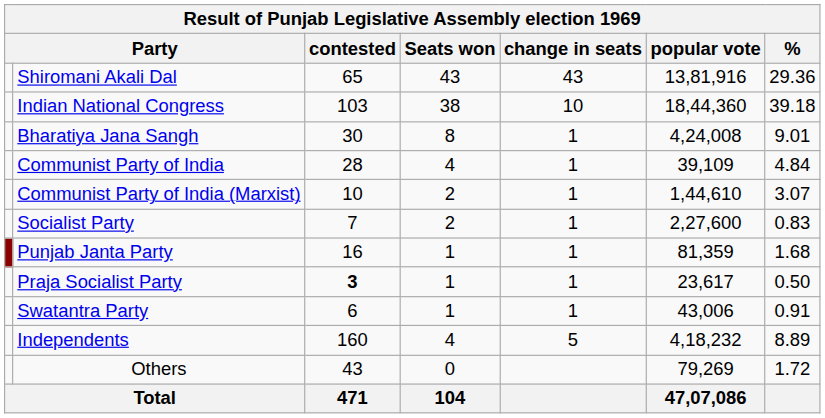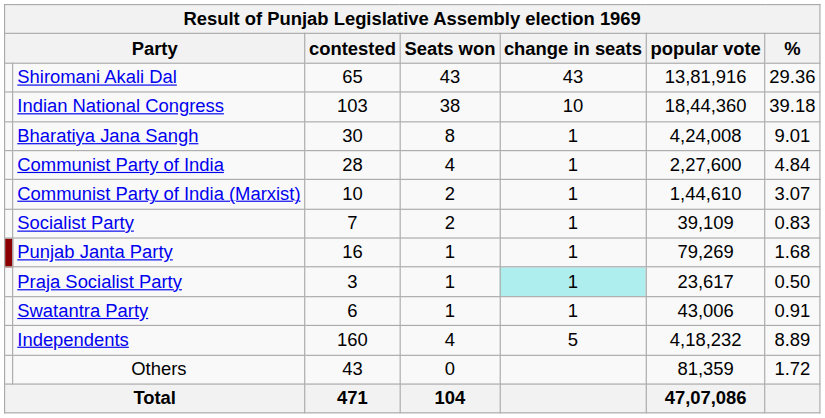(706, 164) 39,109 -> (706, 164) 2,27,600
(706, 223) 2,27,600 -> (706, 223) 39,109
(706, 252) 81,359 -> (706, 252) 79,269
(352, 281) bold -> (352, 281) normal
(573, 281) no background -> (573, 281) paleturquoise background
(706, 369) 79,269 -> (706, 369) 81,359
